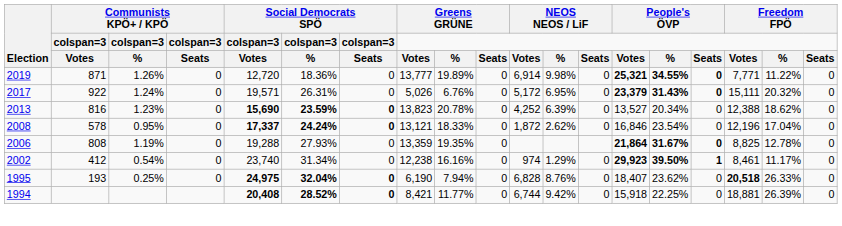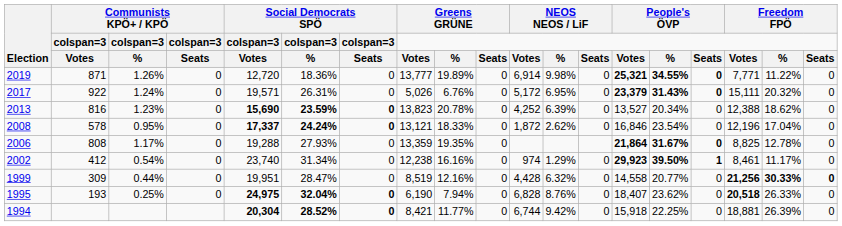(149, 144) 1.19% -> (149, 144) 1.17%
+ row: (19, 178)
(263, 195) 20,408 -> (263, 212) 20,304
